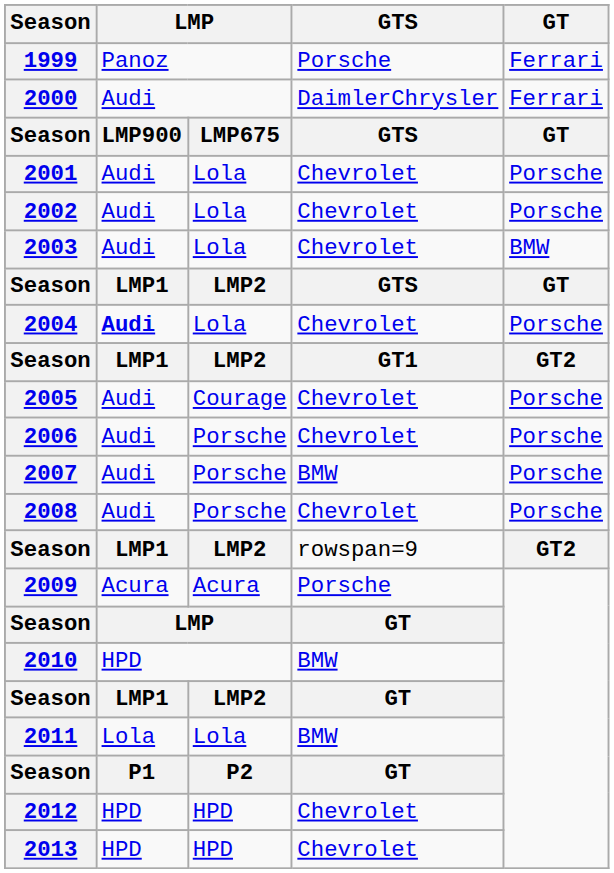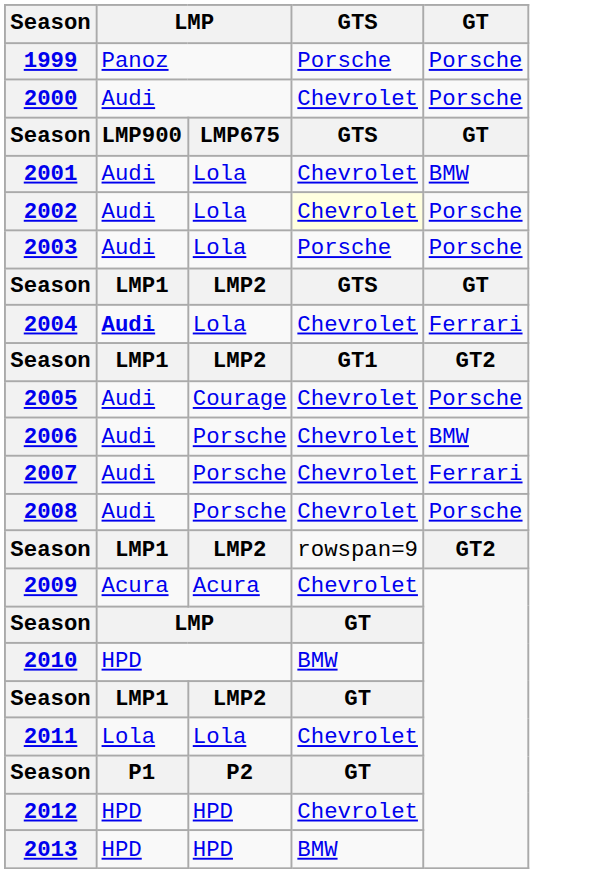(556, 61) Ferrari -> (476, 61) Porsche
(398, 99) DaimlerChrysler -> (358, 99) Chevrolet
(556, 99) Ferrari -> (476, 99) Porsche
(556, 174) Porsche -> (449, 174) BMW
(358, 211) no background -> (358, 211) lightyellow background
(358, 249) Chevrolet -> (344, 249) Porsche
(529, 249) BMW -> (476, 249) Porsche
(556, 324) Porsche -> (476, 324) Ferrari
(556, 436) Porsche -> (449, 436) BMW
(317, 474) BMW -> (358, 474) Chevrolet
(556, 474) Porsche -> (476, 474) Ferrari
(344, 587) Porsche -> (358, 587) Chevrolet
(317, 737) BMW -> (358, 737) Chevrolet
(358, 849) Chevrolet -> (317, 849) BMW
